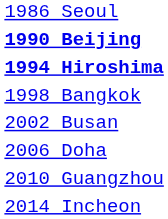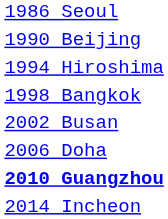(73, 40) bold -> (73, 40) normal
(84, 68) bold -> (84, 68) normal
(84, 179) normal -> (84, 179) bold
